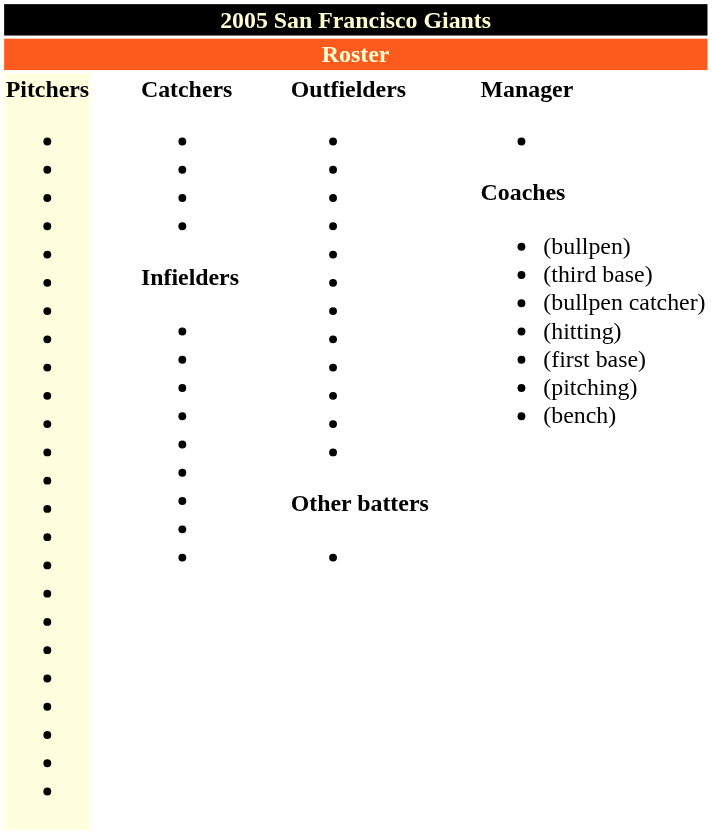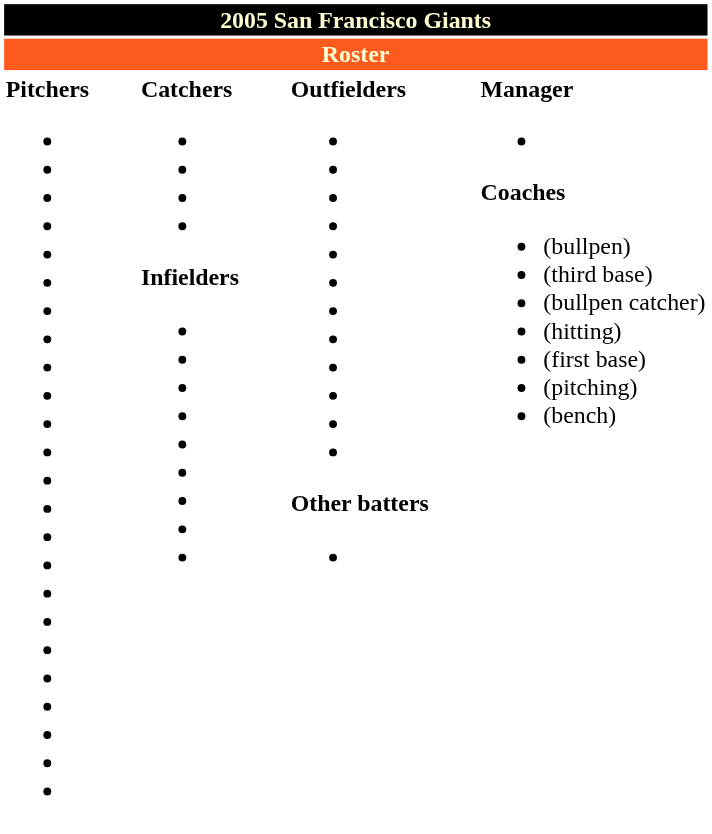(47, 440) lightyellow background -> (47, 440) no background
